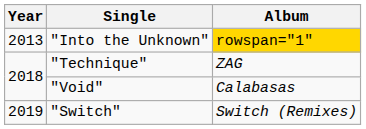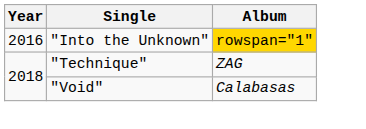(26, 40) 2013 -> (26, 40) 2016
- row: (86, 112)
